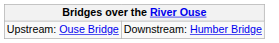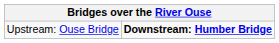(193, 30) normal -> (198, 30) bold
